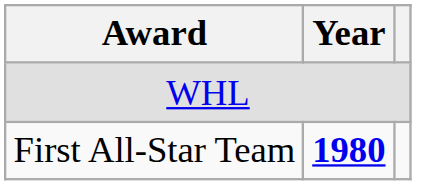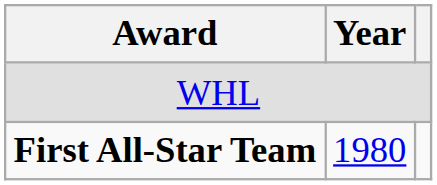(154, 149) normal -> (165, 149) bold
(349, 149) bold -> (370, 149) normal
